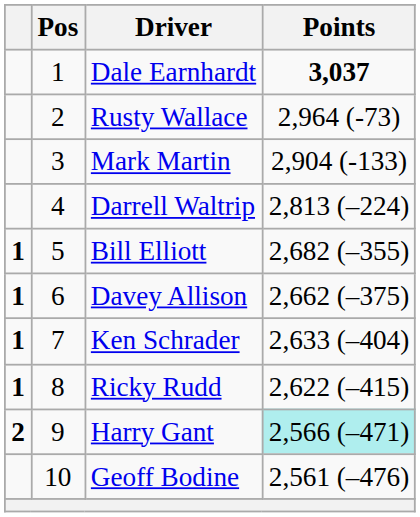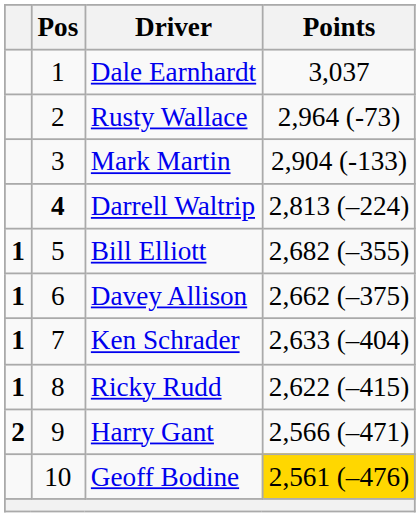(339, 71) bold -> (339, 71) normal
(58, 206) normal -> (58, 206) bold
(339, 430) paleturquoise background -> (339, 430) no background
(339, 475) no background -> (339, 475) gold background
